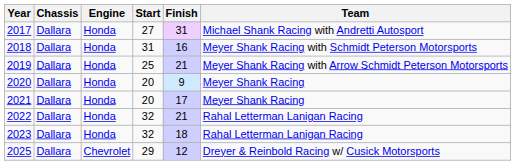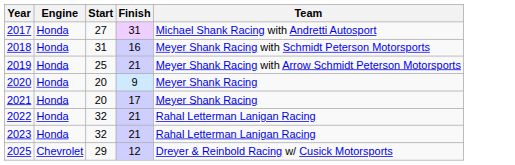- column: (57, 13)
(182, 134) 18 -> (135, 134) 21
